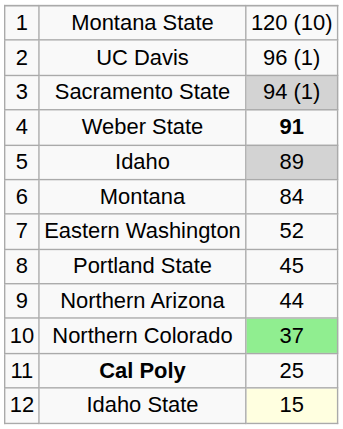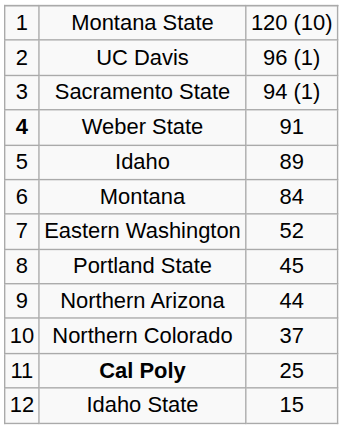(292, 92) lightgrey background -> (292, 92) no background
(22, 127) normal -> (22, 127) bold
(292, 127) bold -> (292, 127) normal
(292, 161) lightgrey background -> (292, 161) no background
(292, 335) lightgreen background -> (292, 335) no background
(292, 405) lightyellow background -> (292, 405) no background
